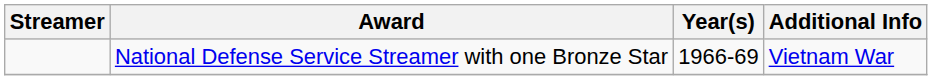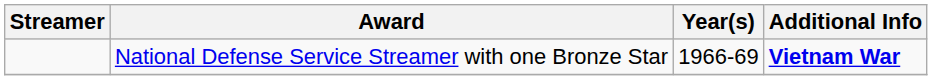(831, 56) normal -> (834, 56) bold
